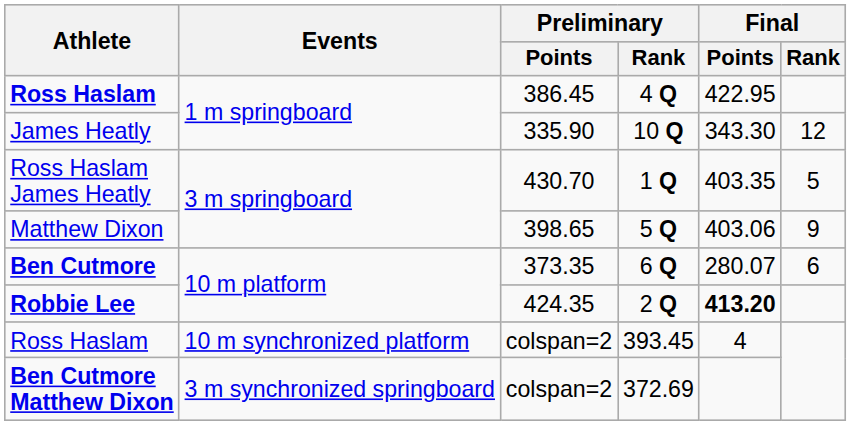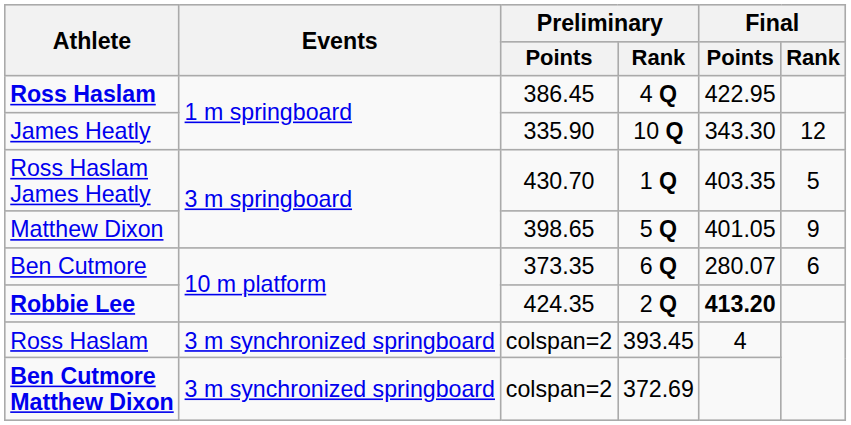(740, 230) 403.06 -> (740, 230) 401.05
(83, 267) bold -> (79, 267) normal
(327, 340) 10 m synchronized platform -> (340, 340) 3 m synchronized springboard
